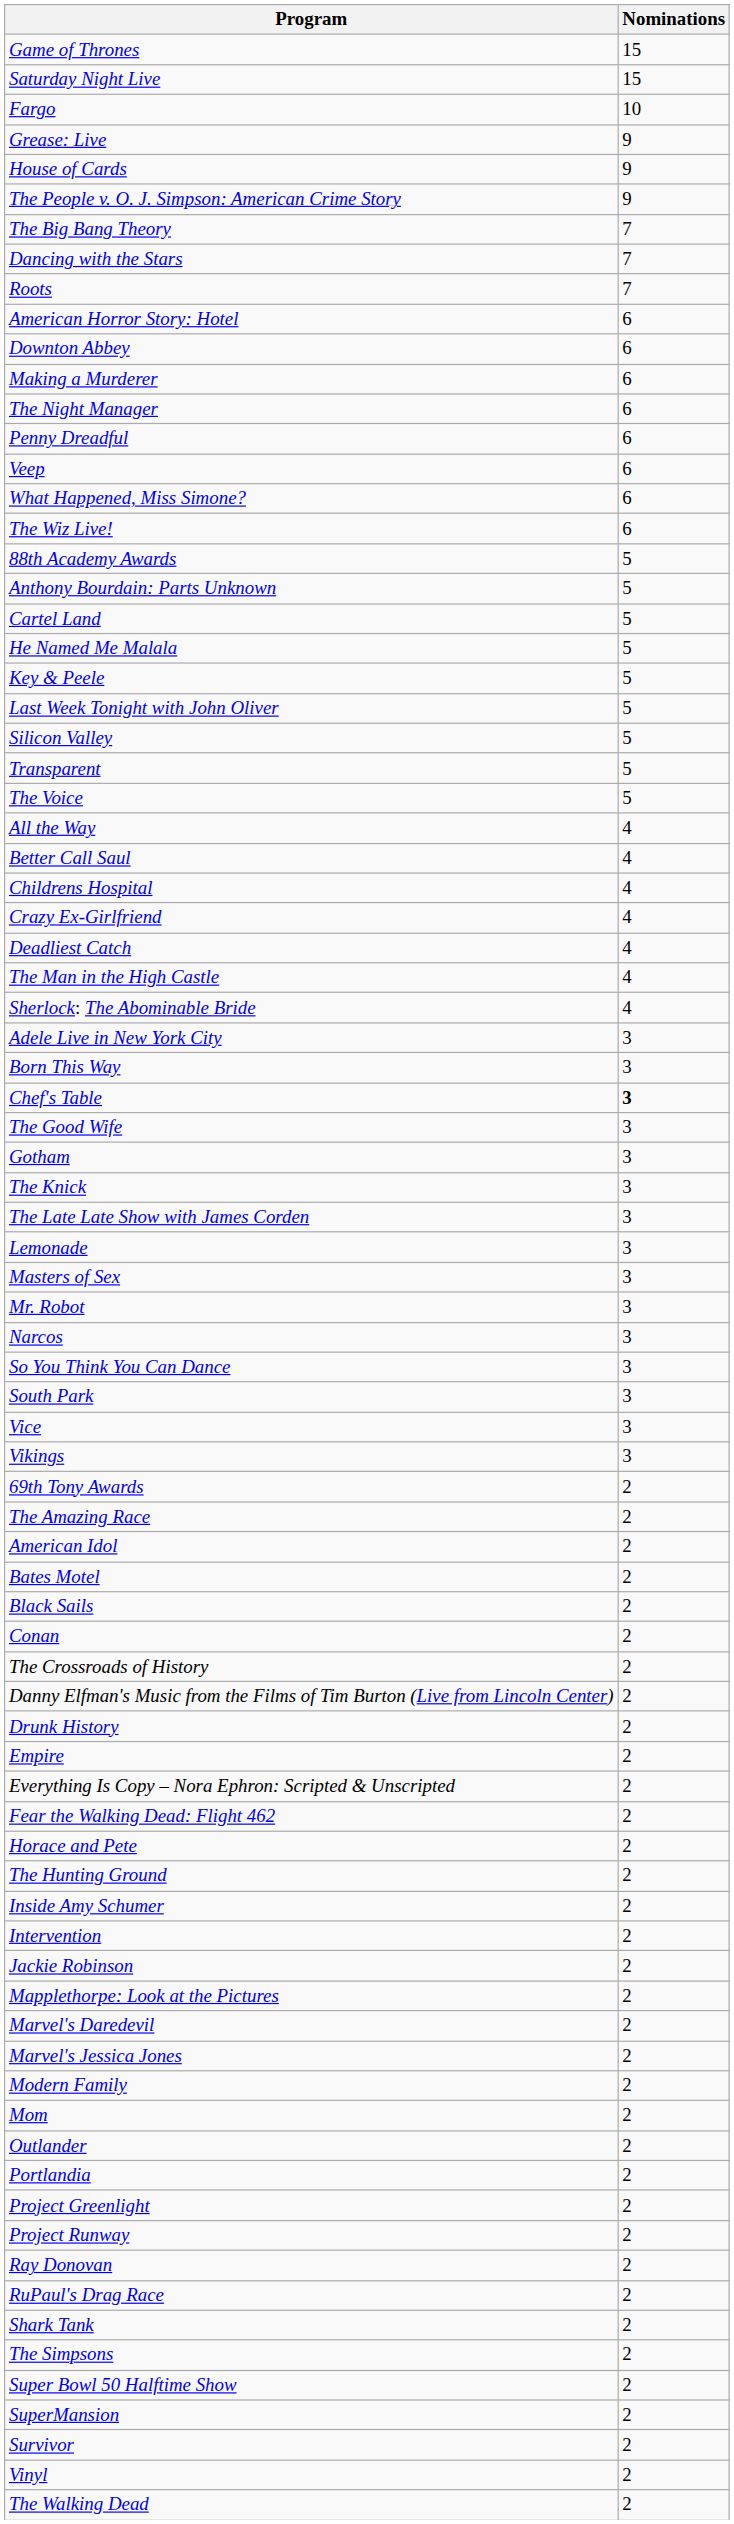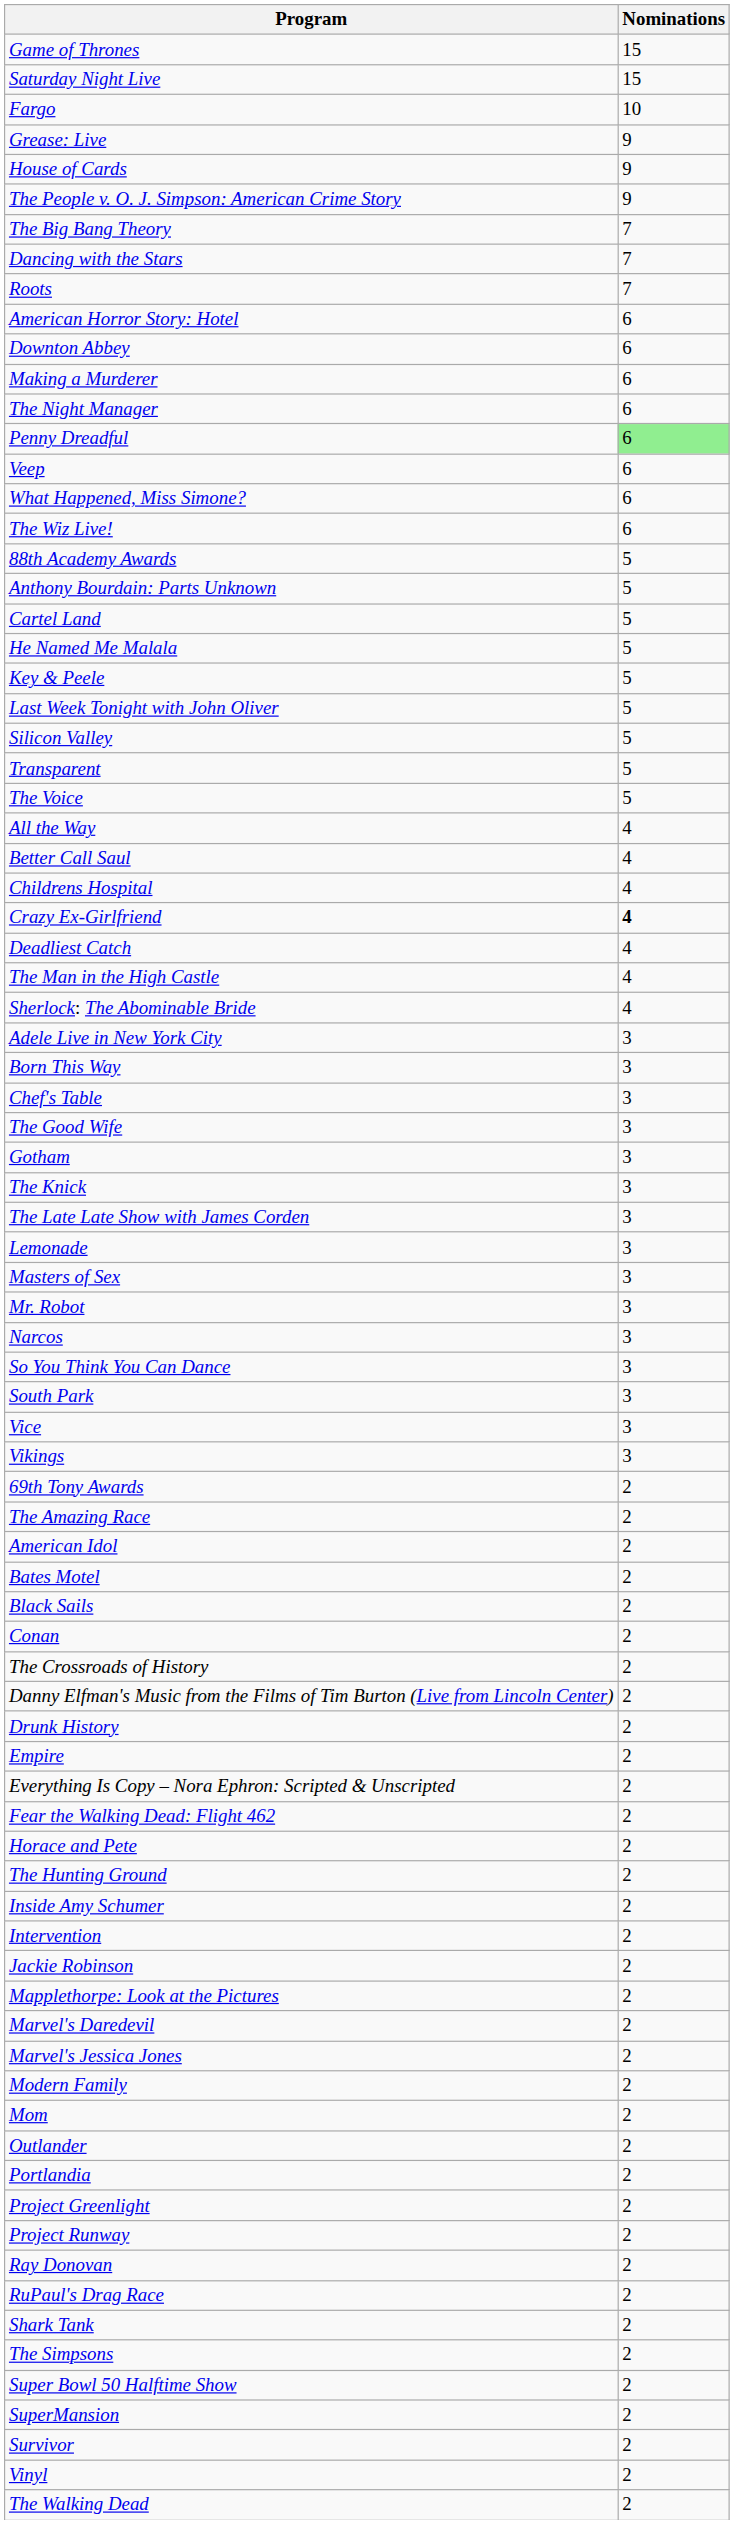(627, 438) no background -> (627, 438) lightgreen background
(627, 917) normal -> (627, 917) bold
(627, 1097) bold -> (627, 1097) normal
